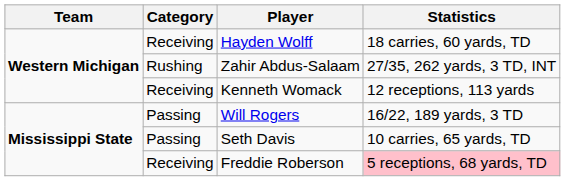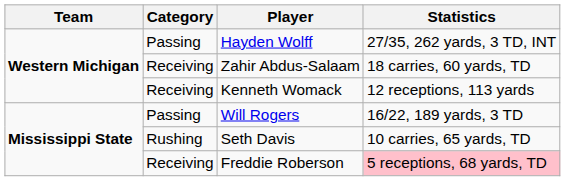(180, 41) Receiving -> (174, 41) Passing
(449, 41) 18 carries, 60 yards, TD -> (462, 41) 27/35, 262 yards, 3 TD, INT
(174, 65) Rushing -> (180, 65) Receiving
(462, 65) 27/35, 262 yards, 3 TD, INT -> (449, 65) 18 carries, 60 yards, TD
(174, 138) Passing -> (174, 138) Rushing
